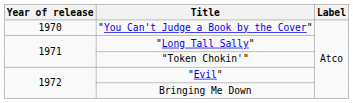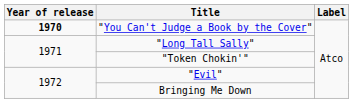(50, 28) normal -> (50, 28) bold
